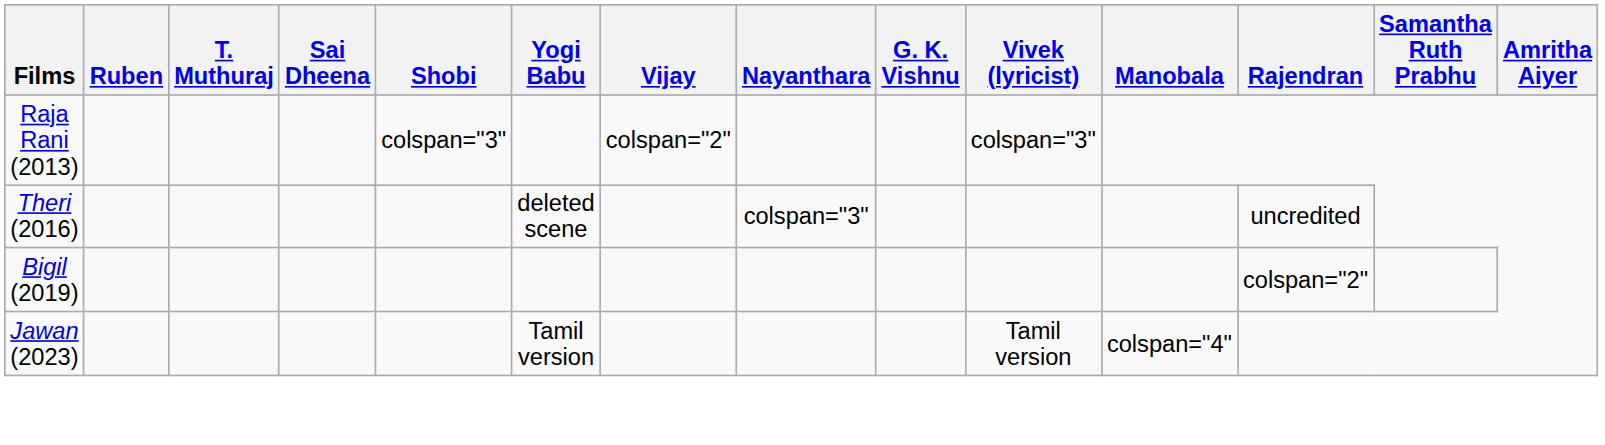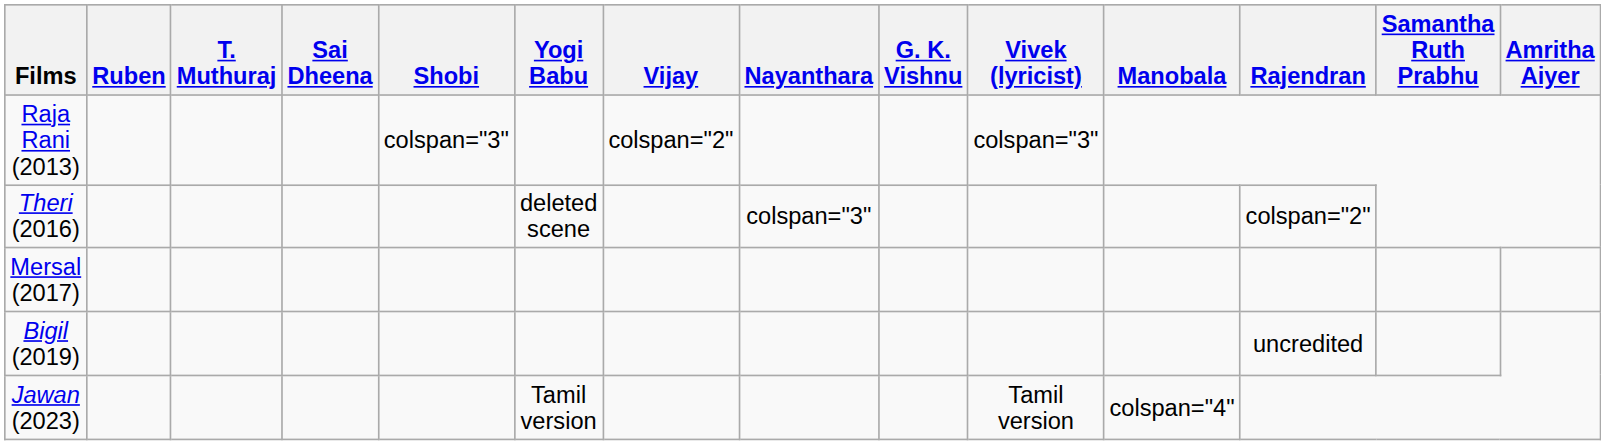(1306, 217) uncredited -> (1308, 217) colspan="2"
+ row: (46, 280)
(1306, 280) colspan="2" -> (1308, 344) uncredited
